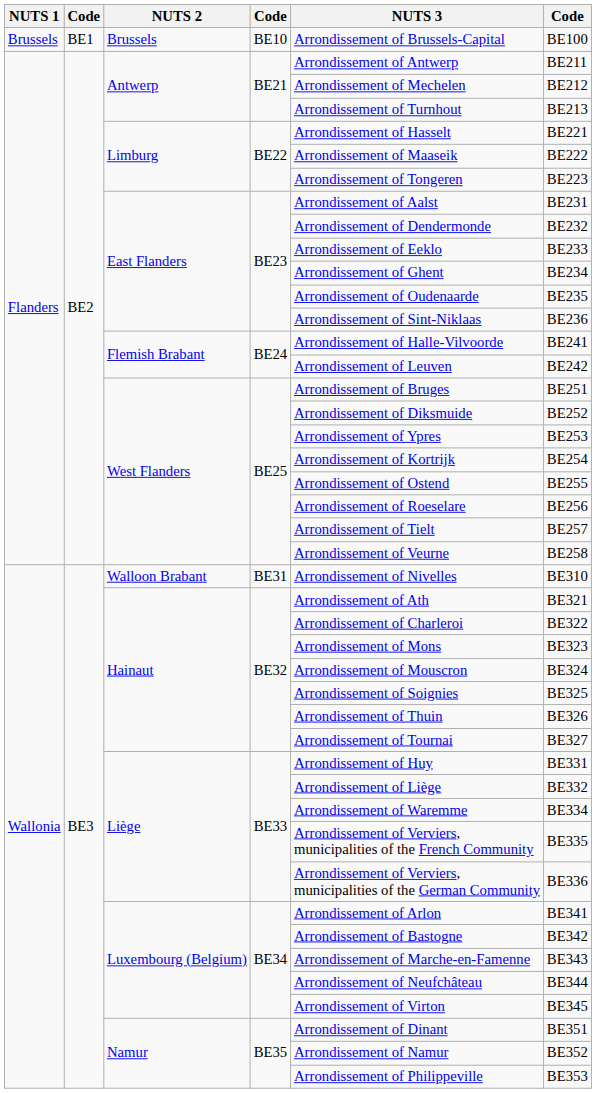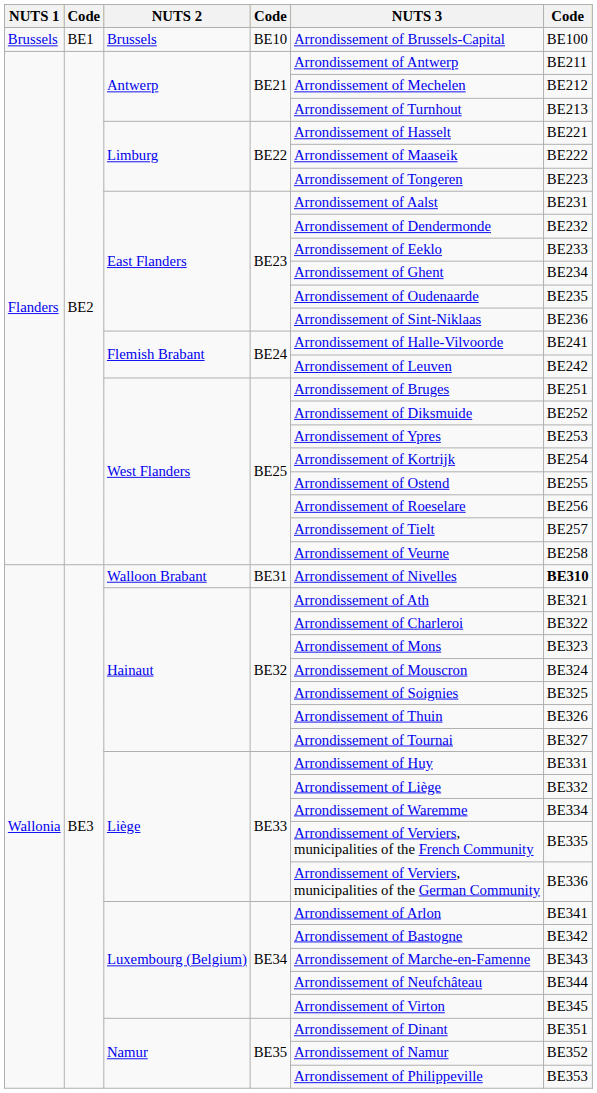(567, 576) normal -> (568, 576) bold
